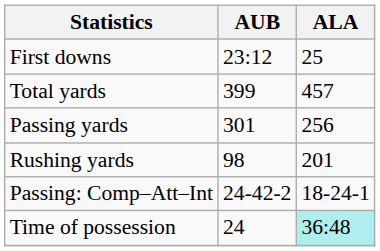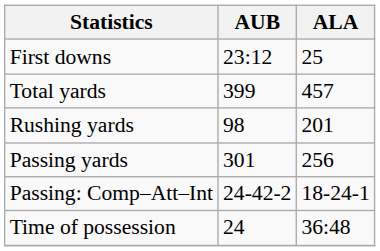rows swapped: (72, 159) <-> (69, 124)
(326, 227) paleturquoise background -> (326, 227) no background
